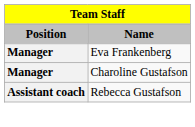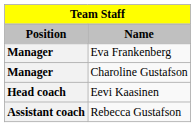+ row: (125, 92)
